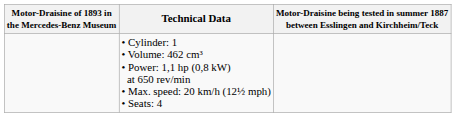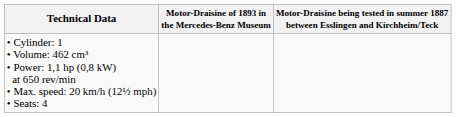columns swapped: (62, 19) <-> (196, 19)
